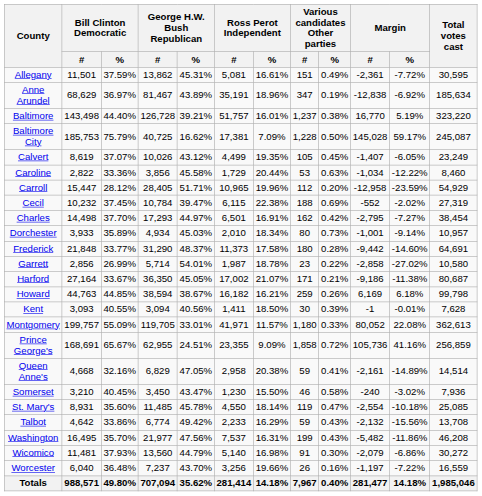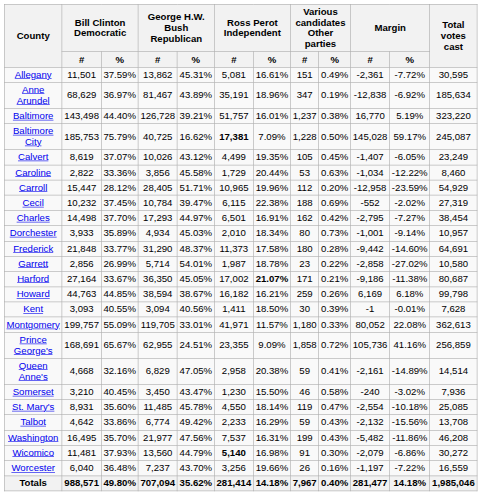(234, 136) normal -> (234, 136) bold
(272, 279) normal -> (272, 279) bold
(234, 453) normal -> (234, 453) bold
